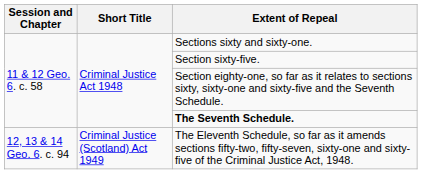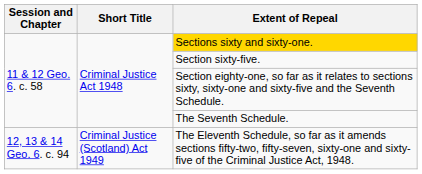(244, 42) no background -> (244, 42) gold background
(235, 118) bold -> (232, 118) normal
